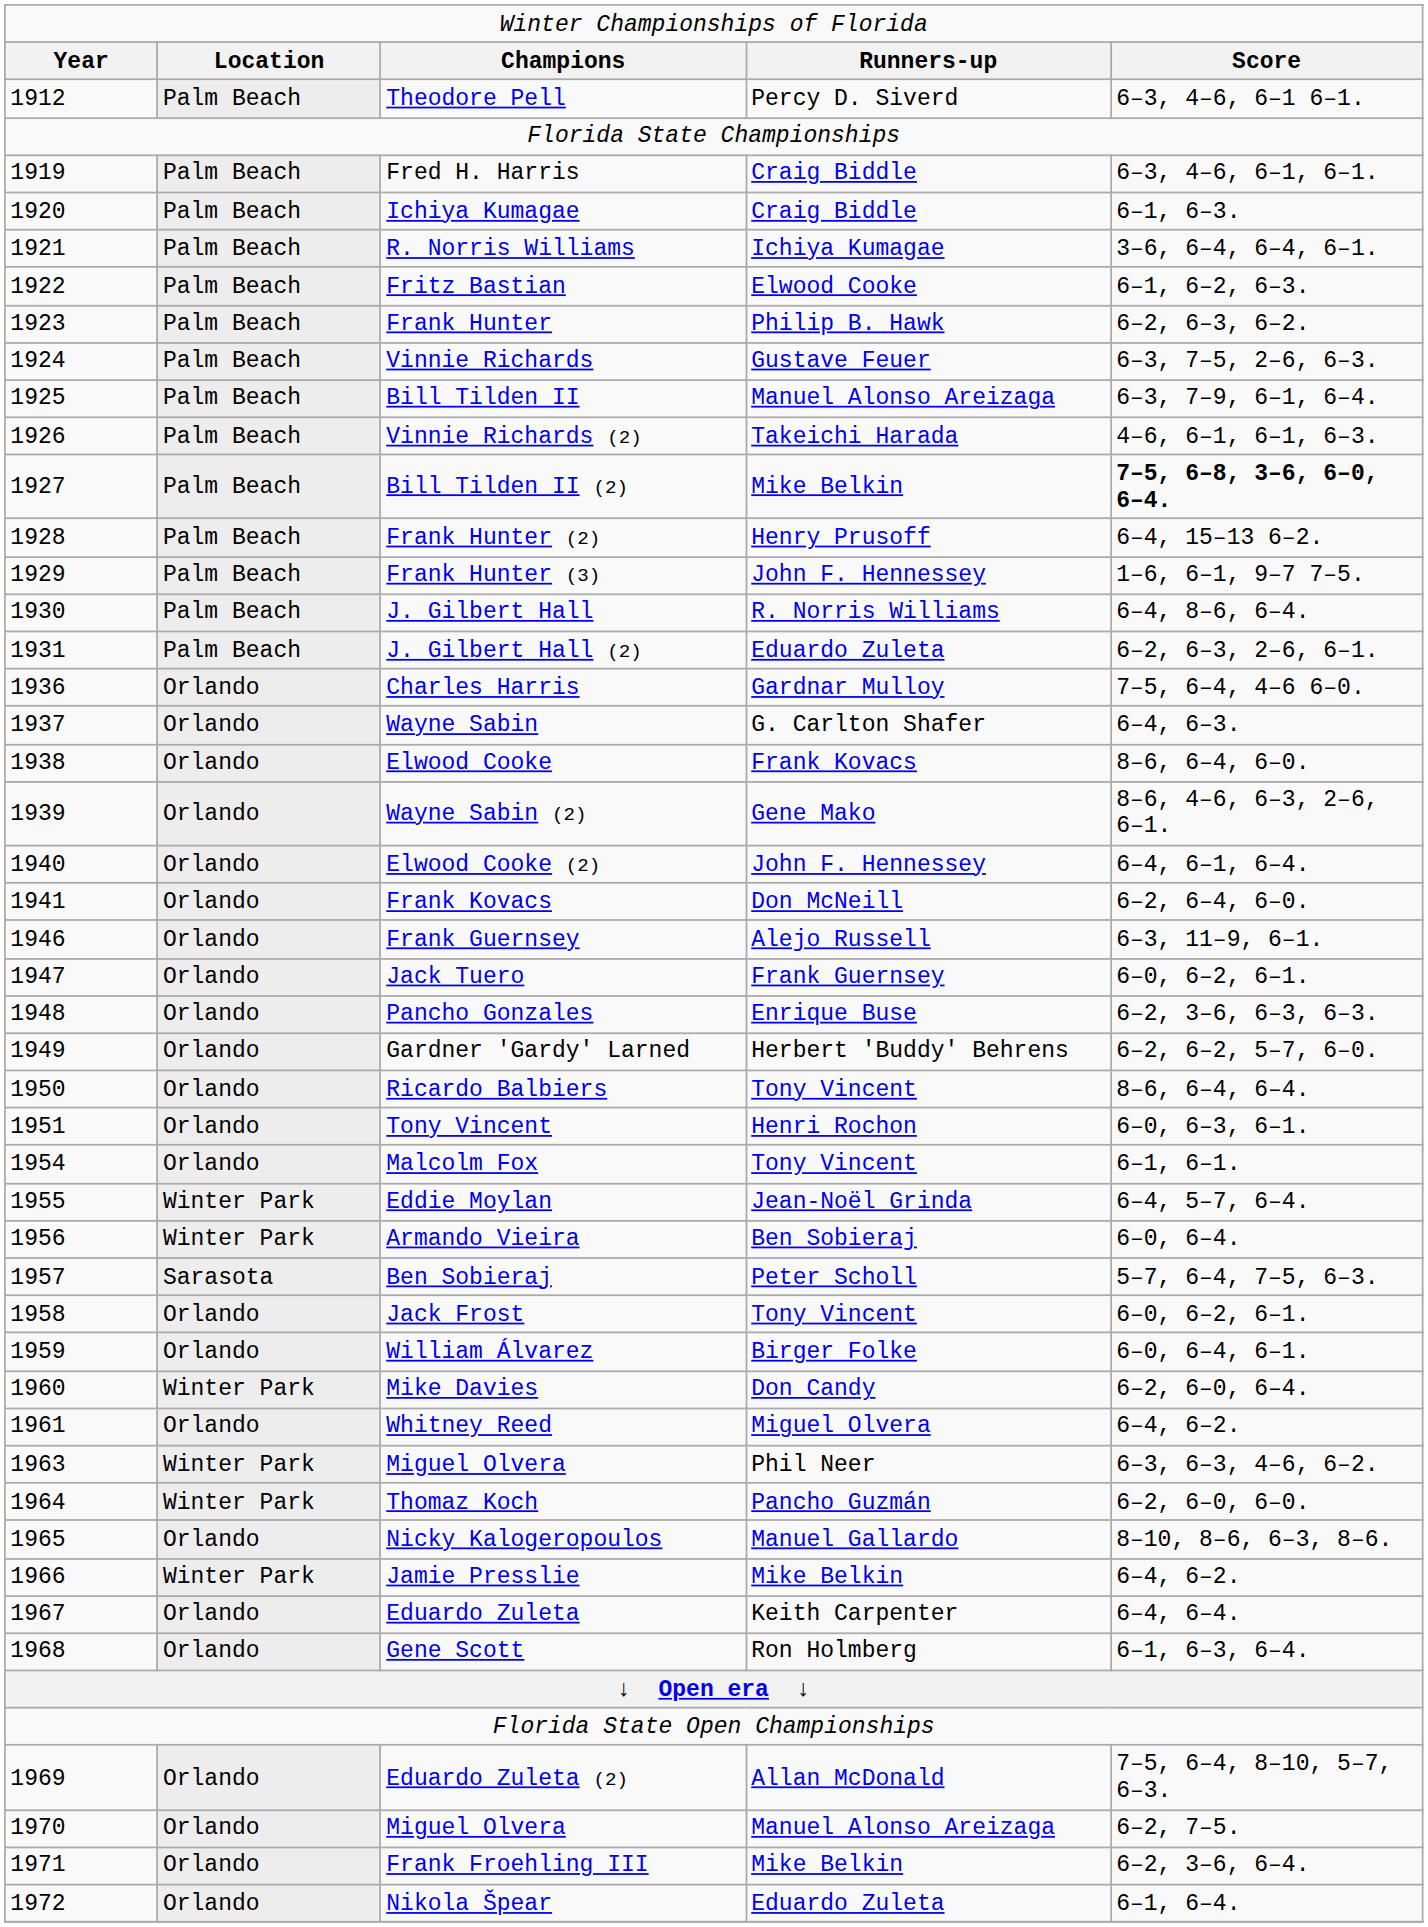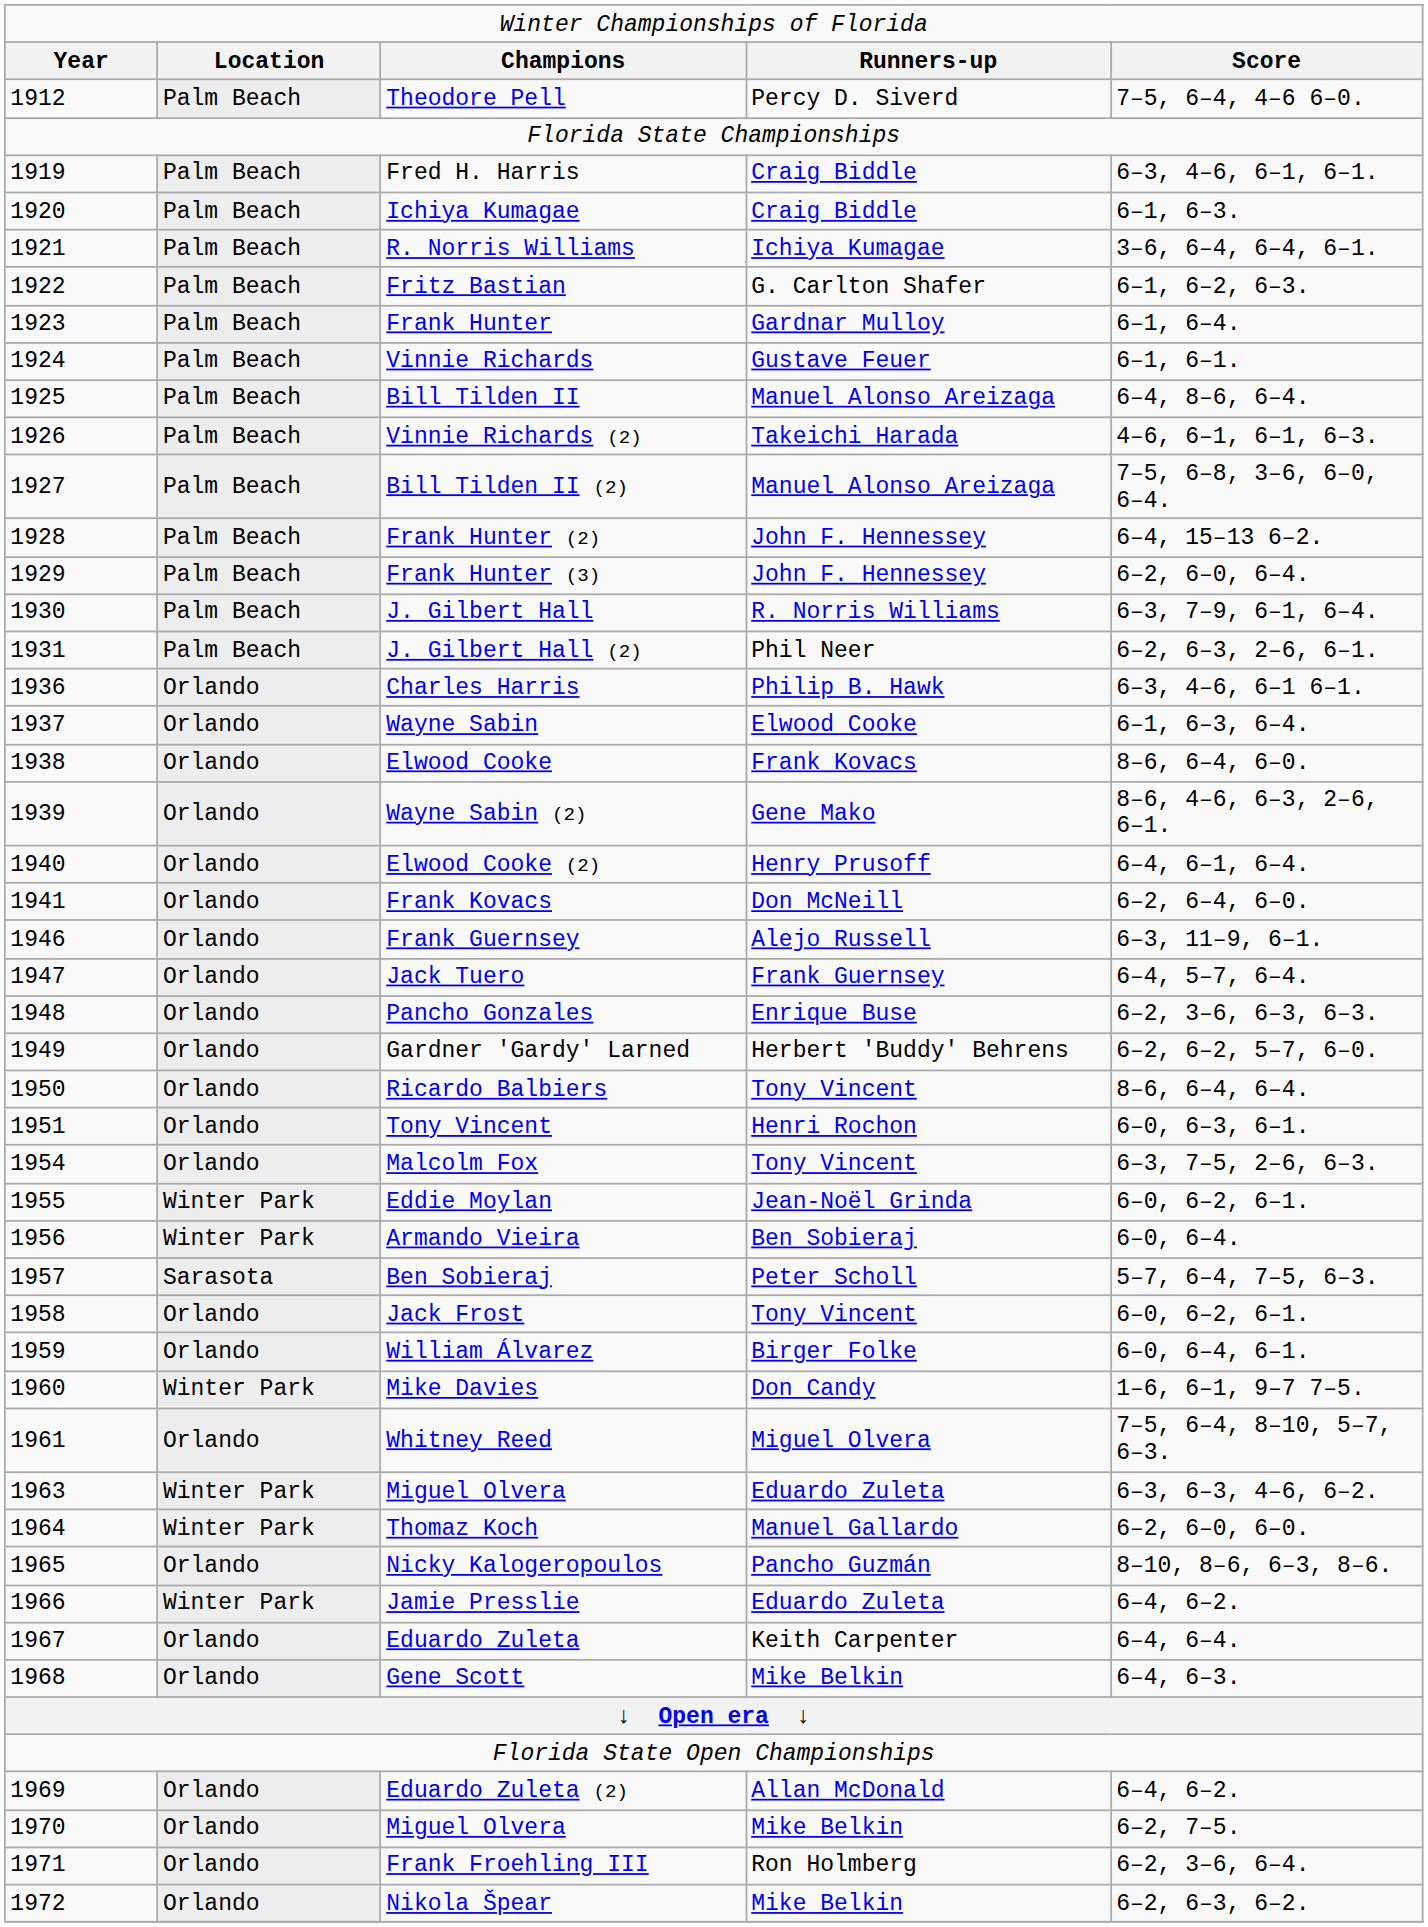(1240, 99) 6–3, 4–6, 6–1 6–1. -> (1240, 99) 7–5, 6–4, 4–6 6–0.
(834, 286) Elwood Cooke -> (869, 286) G. Carlton Shafer
(848, 324) Philip B. Hawk -> (848, 324) Gardnar Mulloy
(1213, 324) 6–2, 6–3, 6–2. -> (1178, 324) 6–1, 6–4.
(1247, 361) 6–3, 7–5, 2–6, 6–3. -> (1178, 361) 6–1, 6–1.
(1247, 399) 6–3, 7–9, 6–1, 6–4. -> (1213, 399) 6–4, 8–6, 6–4.
(827, 487) Mike Belkin -> (903, 487) Manuel Alonso Areizaga
(1247, 487) bold -> (1247, 487) normal
(841, 538) Henry Prusoff -> (869, 538) John F. Hennessey
(1240, 575) 1–6, 6–1, 9–7 7–5. -> (1213, 575) 6–2, 6–0, 6–4.
(1213, 613) 6–4, 8–6, 6–4. -> (1247, 613) 6–3, 7–9, 6–1, 6–4.
(848, 650) Eduardo Zuleta -> (813, 650) Phil Neer
(848, 688) Gardnar Mulloy -> (848, 688) Philip B. Hawk
(1240, 688) 7–5, 6–4, 4–6 6–0. -> (1240, 688) 6–3, 4–6, 6–1 6–1.
(869, 725) G. Carlton Shafer -> (834, 725) Elwood Cooke
(1178, 725) 6–4, 6–3. -> (1213, 725) 6–1, 6–3, 6–4.
(869, 864) John F. Hennessey -> (841, 864) Henry Prusoff
(1213, 977) 6–0, 6–2, 6–1. -> (1213, 977) 6–4, 5–7, 6–4.
(1178, 1164) 6–1, 6–1. -> (1247, 1164) 6–3, 7–5, 2–6, 6–3.
(1213, 1202) 6–4, 5–7, 6–4. -> (1213, 1202) 6–0, 6–2, 6–1.
(1213, 1389) 6–2, 6–0, 6–4. -> (1240, 1389) 1–6, 6–1, 9–7 7–5.
(1178, 1427) 6–4, 6–2. -> (1254, 1440) 7–5, 6–4, 8–10, 5–7, 6–3.
(813, 1464) Phil Neer -> (848, 1491) Eduardo Zuleta
(841, 1502) Pancho Guzmán -> (855, 1528) Manuel Gallardo
(855, 1539) Manuel Gallardo -> (841, 1566) Pancho Guzmán
(827, 1577) Mike Belkin -> (848, 1603) Eduardo Zuleta
(834, 1652) Ron Holmberg -> (827, 1678) Mike Belkin
(1213, 1652) 6–1, 6–3, 6–4. -> (1178, 1678) 6–4, 6–3.
(1254, 1778) 7–5, 6–4, 8–10, 5–7, 6–3. -> (1178, 1791) 6–4, 6–2.
(903, 1828) Manuel Alonso Areizaga -> (827, 1828) Mike Belkin
(827, 1866) Mike Belkin -> (834, 1866) Ron Holmberg
(848, 1903) Eduardo Zuleta -> (827, 1903) Mike Belkin
(1178, 1903) 6–1, 6–4. -> (1213, 1903) 6–2, 6–3, 6–2.
